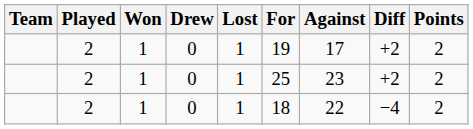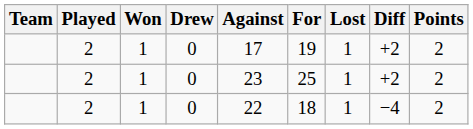columns swapped: (240, 19) <-> (335, 19)
